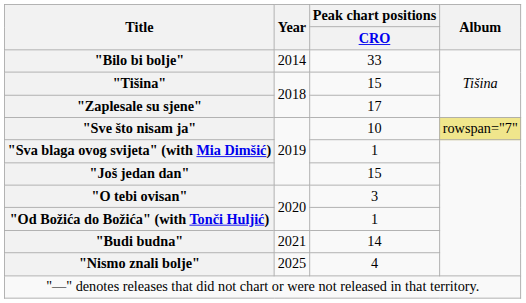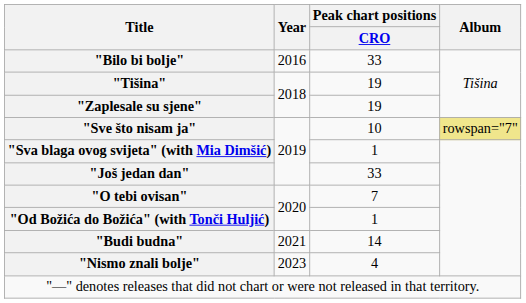(292, 60) 2014 -> (292, 60) 2016
(374, 83) 15 -> (374, 83) 19
(374, 106) 17 -> (374, 106) 19
(374, 173) 15 -> (374, 173) 33
(374, 196) 3 -> (374, 196) 7
(292, 264) 2025 -> (292, 264) 2023
